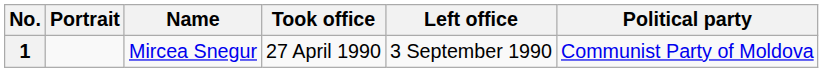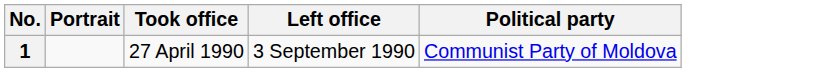- column: (193, 20)
